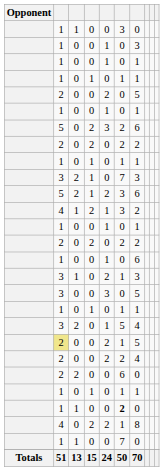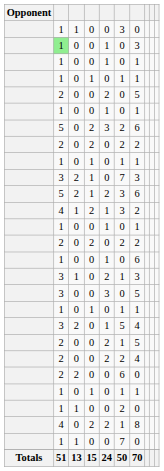(61, 45) no background -> (61, 45) lightgreen background
(61, 342) khaki background -> (61, 342) no background
(122, 408) bold -> (122, 408) normal
